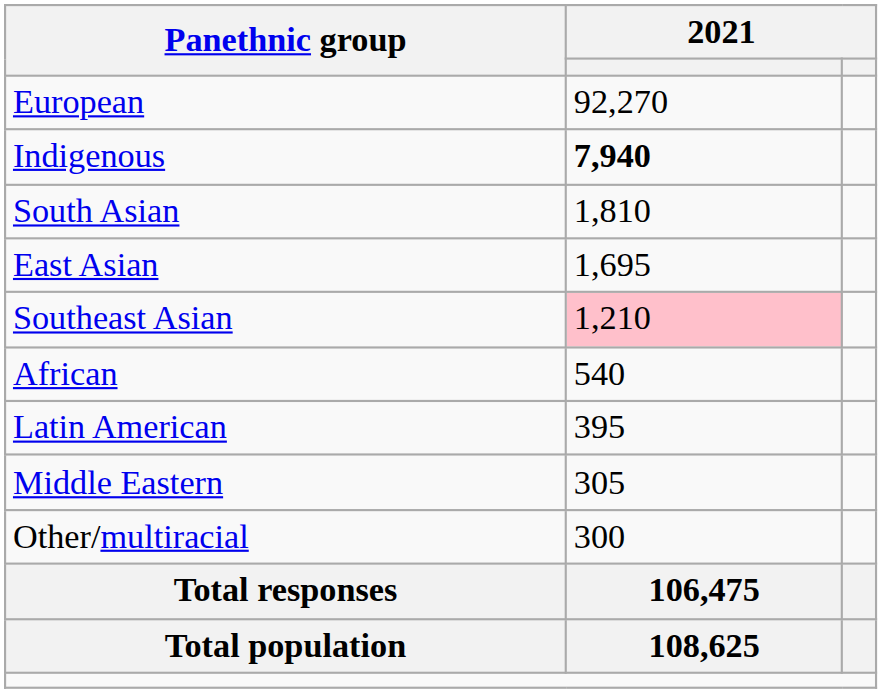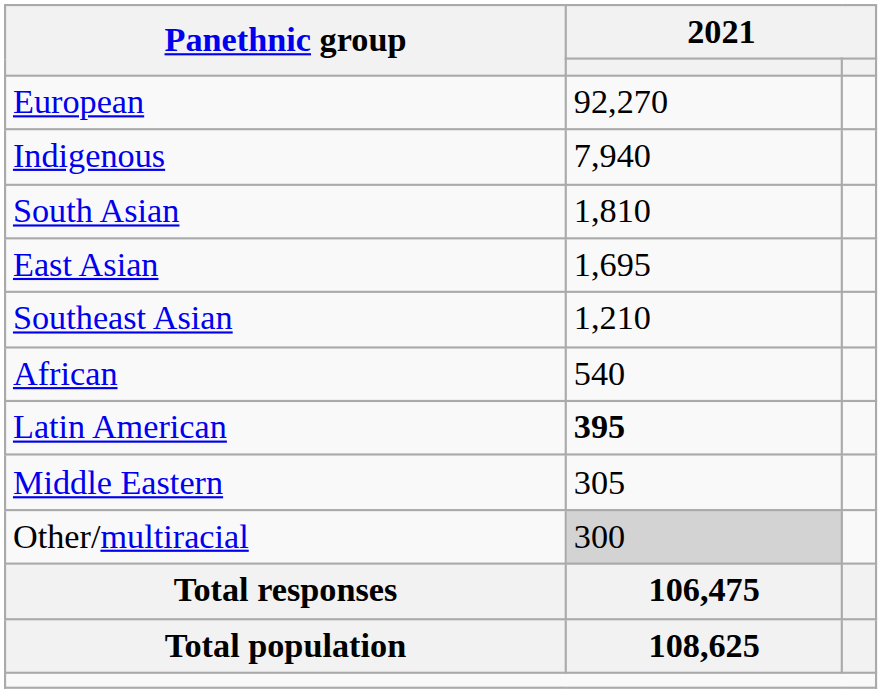(612, 156) bold -> (612, 156) normal
(612, 318) pink background -> (612, 318) no background
(600, 427) normal -> (600, 427) bold
(600, 536) no background -> (600, 536) lightgrey background
